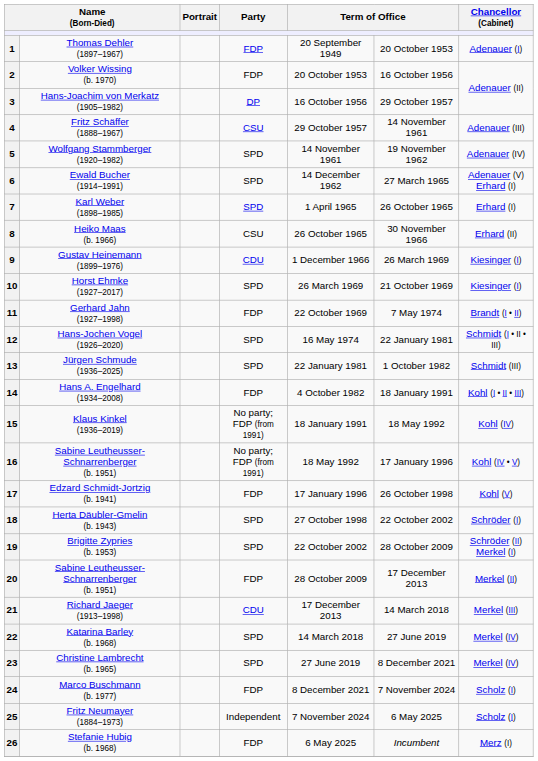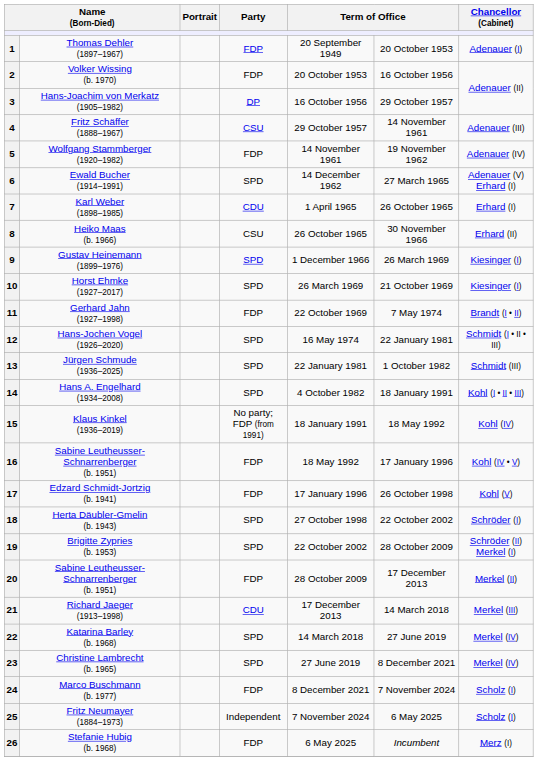(253, 154) SPD -> (253, 154) FDP
(253, 207) SPD -> (253, 207) CDU
(253, 260) CDU -> (253, 260) SPD
(253, 392) FDP -> (253, 392) SPD
(253, 462) No party; FDP (from 1991) -> (253, 462) FDP
